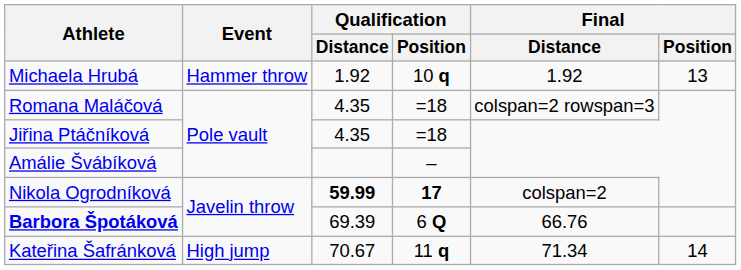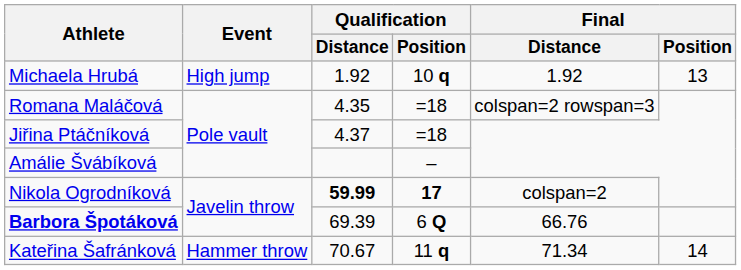(247, 76) Hammer throw -> (228, 76) High jump
(352, 134) 4.35 -> (352, 134) 4.37
(228, 251) High jump -> (247, 251) Hammer throw
